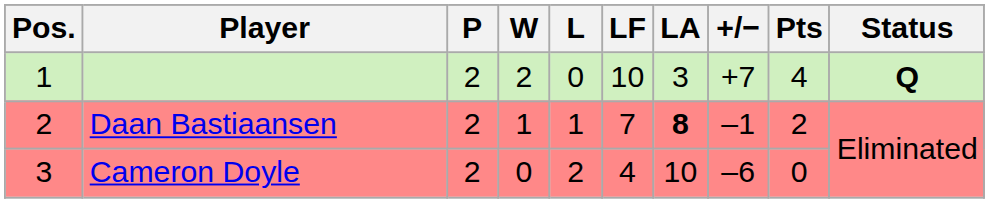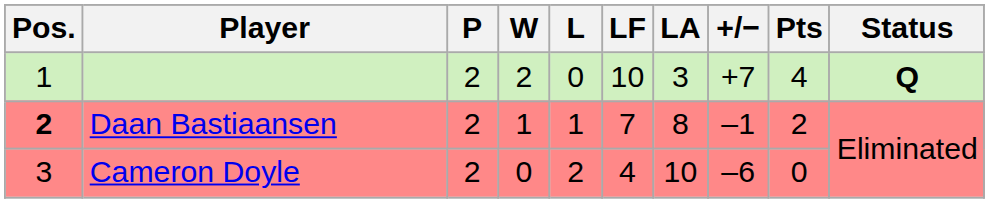(44, 124) normal -> (44, 124) bold
(680, 124) bold -> (680, 124) normal
